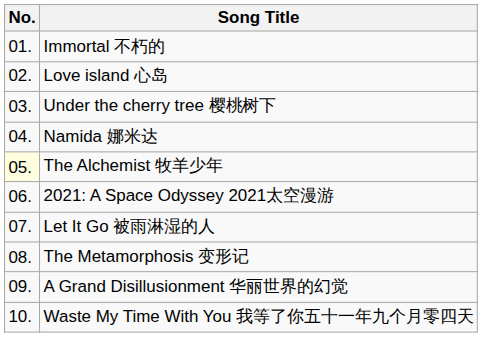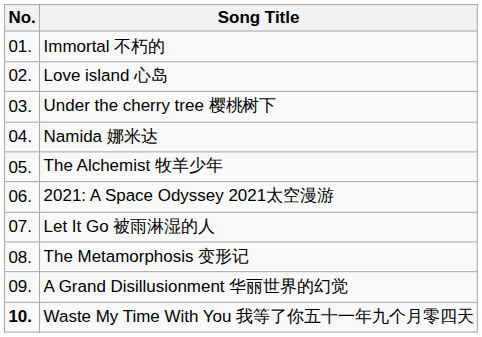(20, 166) lightyellow background -> (20, 166) no background
(20, 317) normal -> (20, 317) bold
